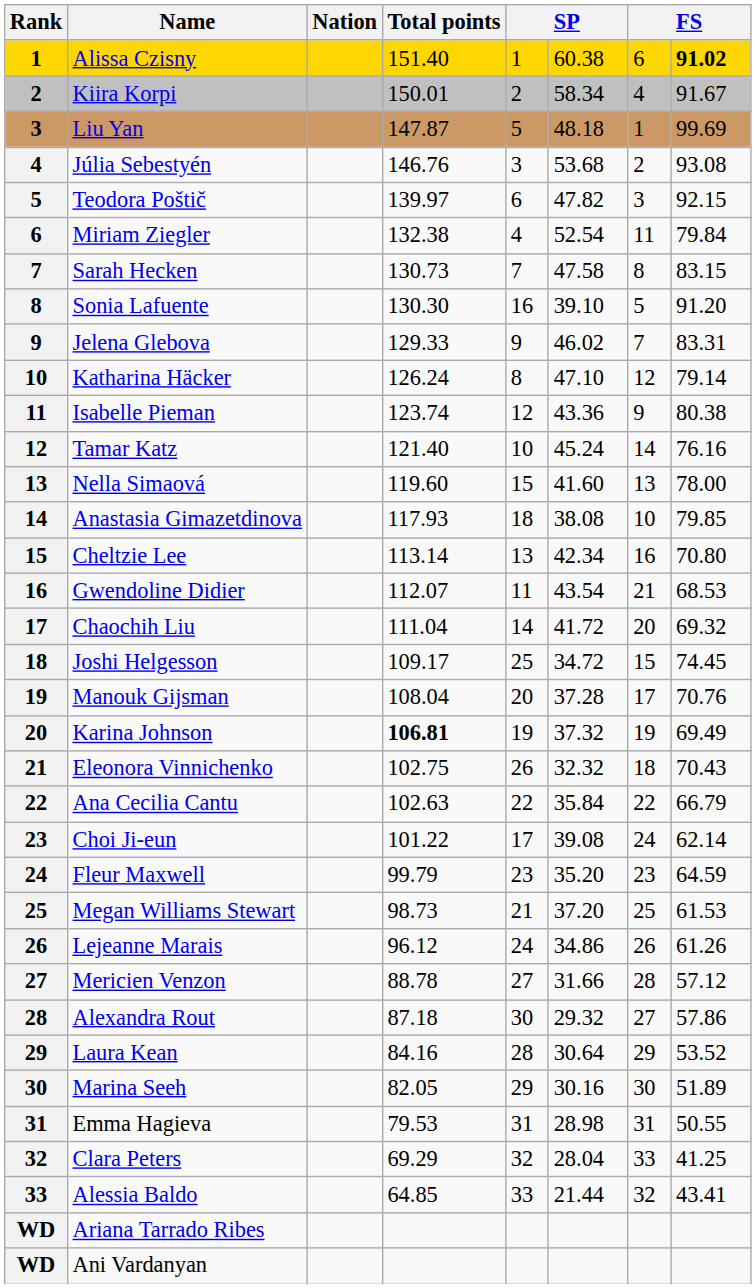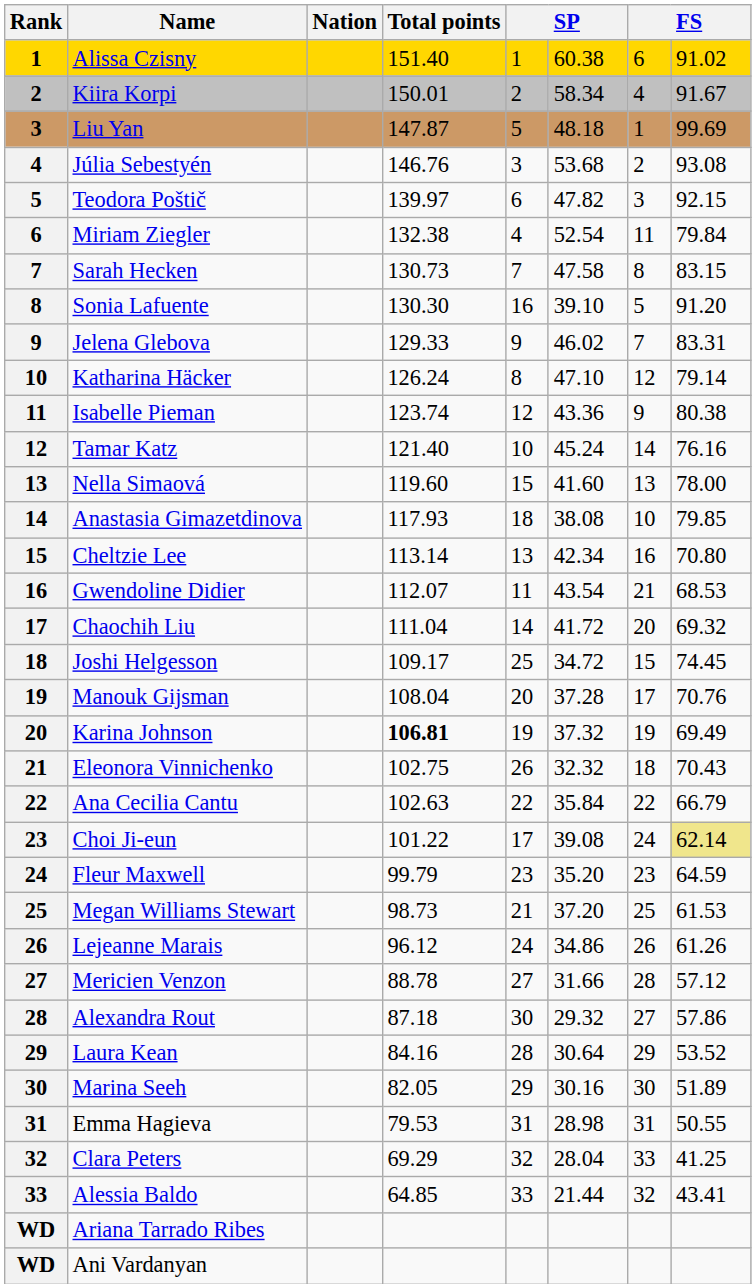(701, 57) bold -> (701, 57) normal
(701, 839) no background -> (701, 839) khaki background
